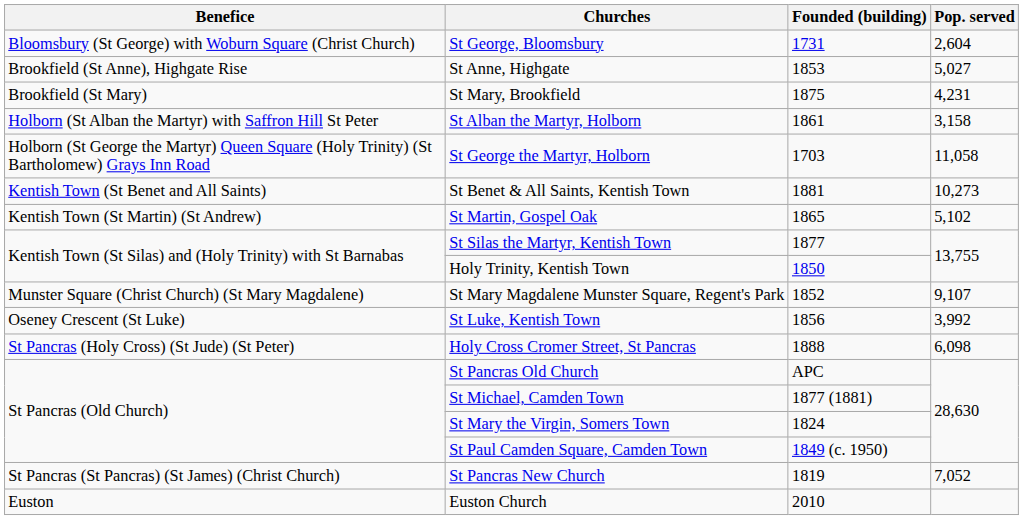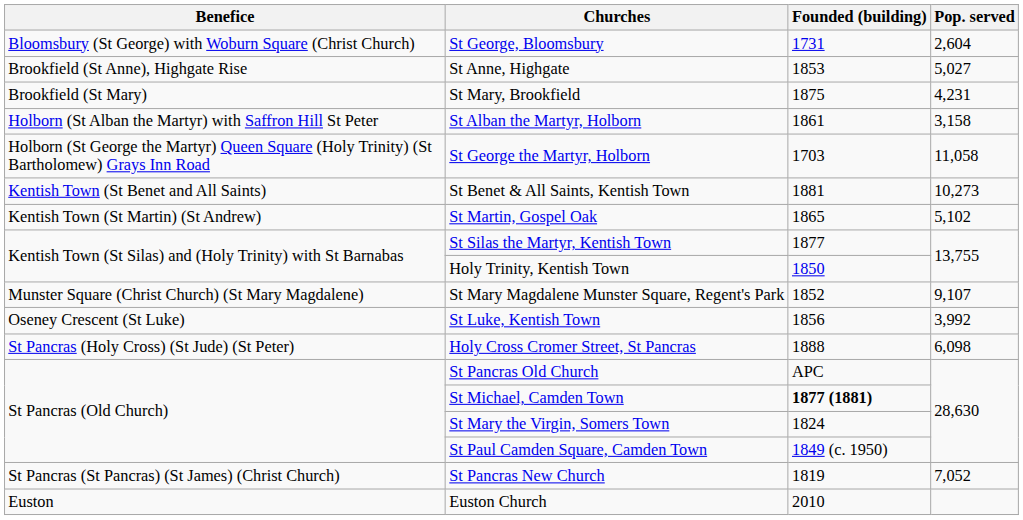(832, 398) normal -> (832, 398) bold
